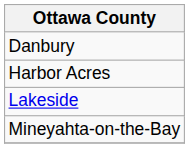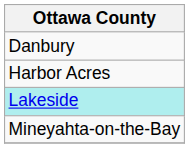(43, 101) no background -> (43, 101) paleturquoise background
